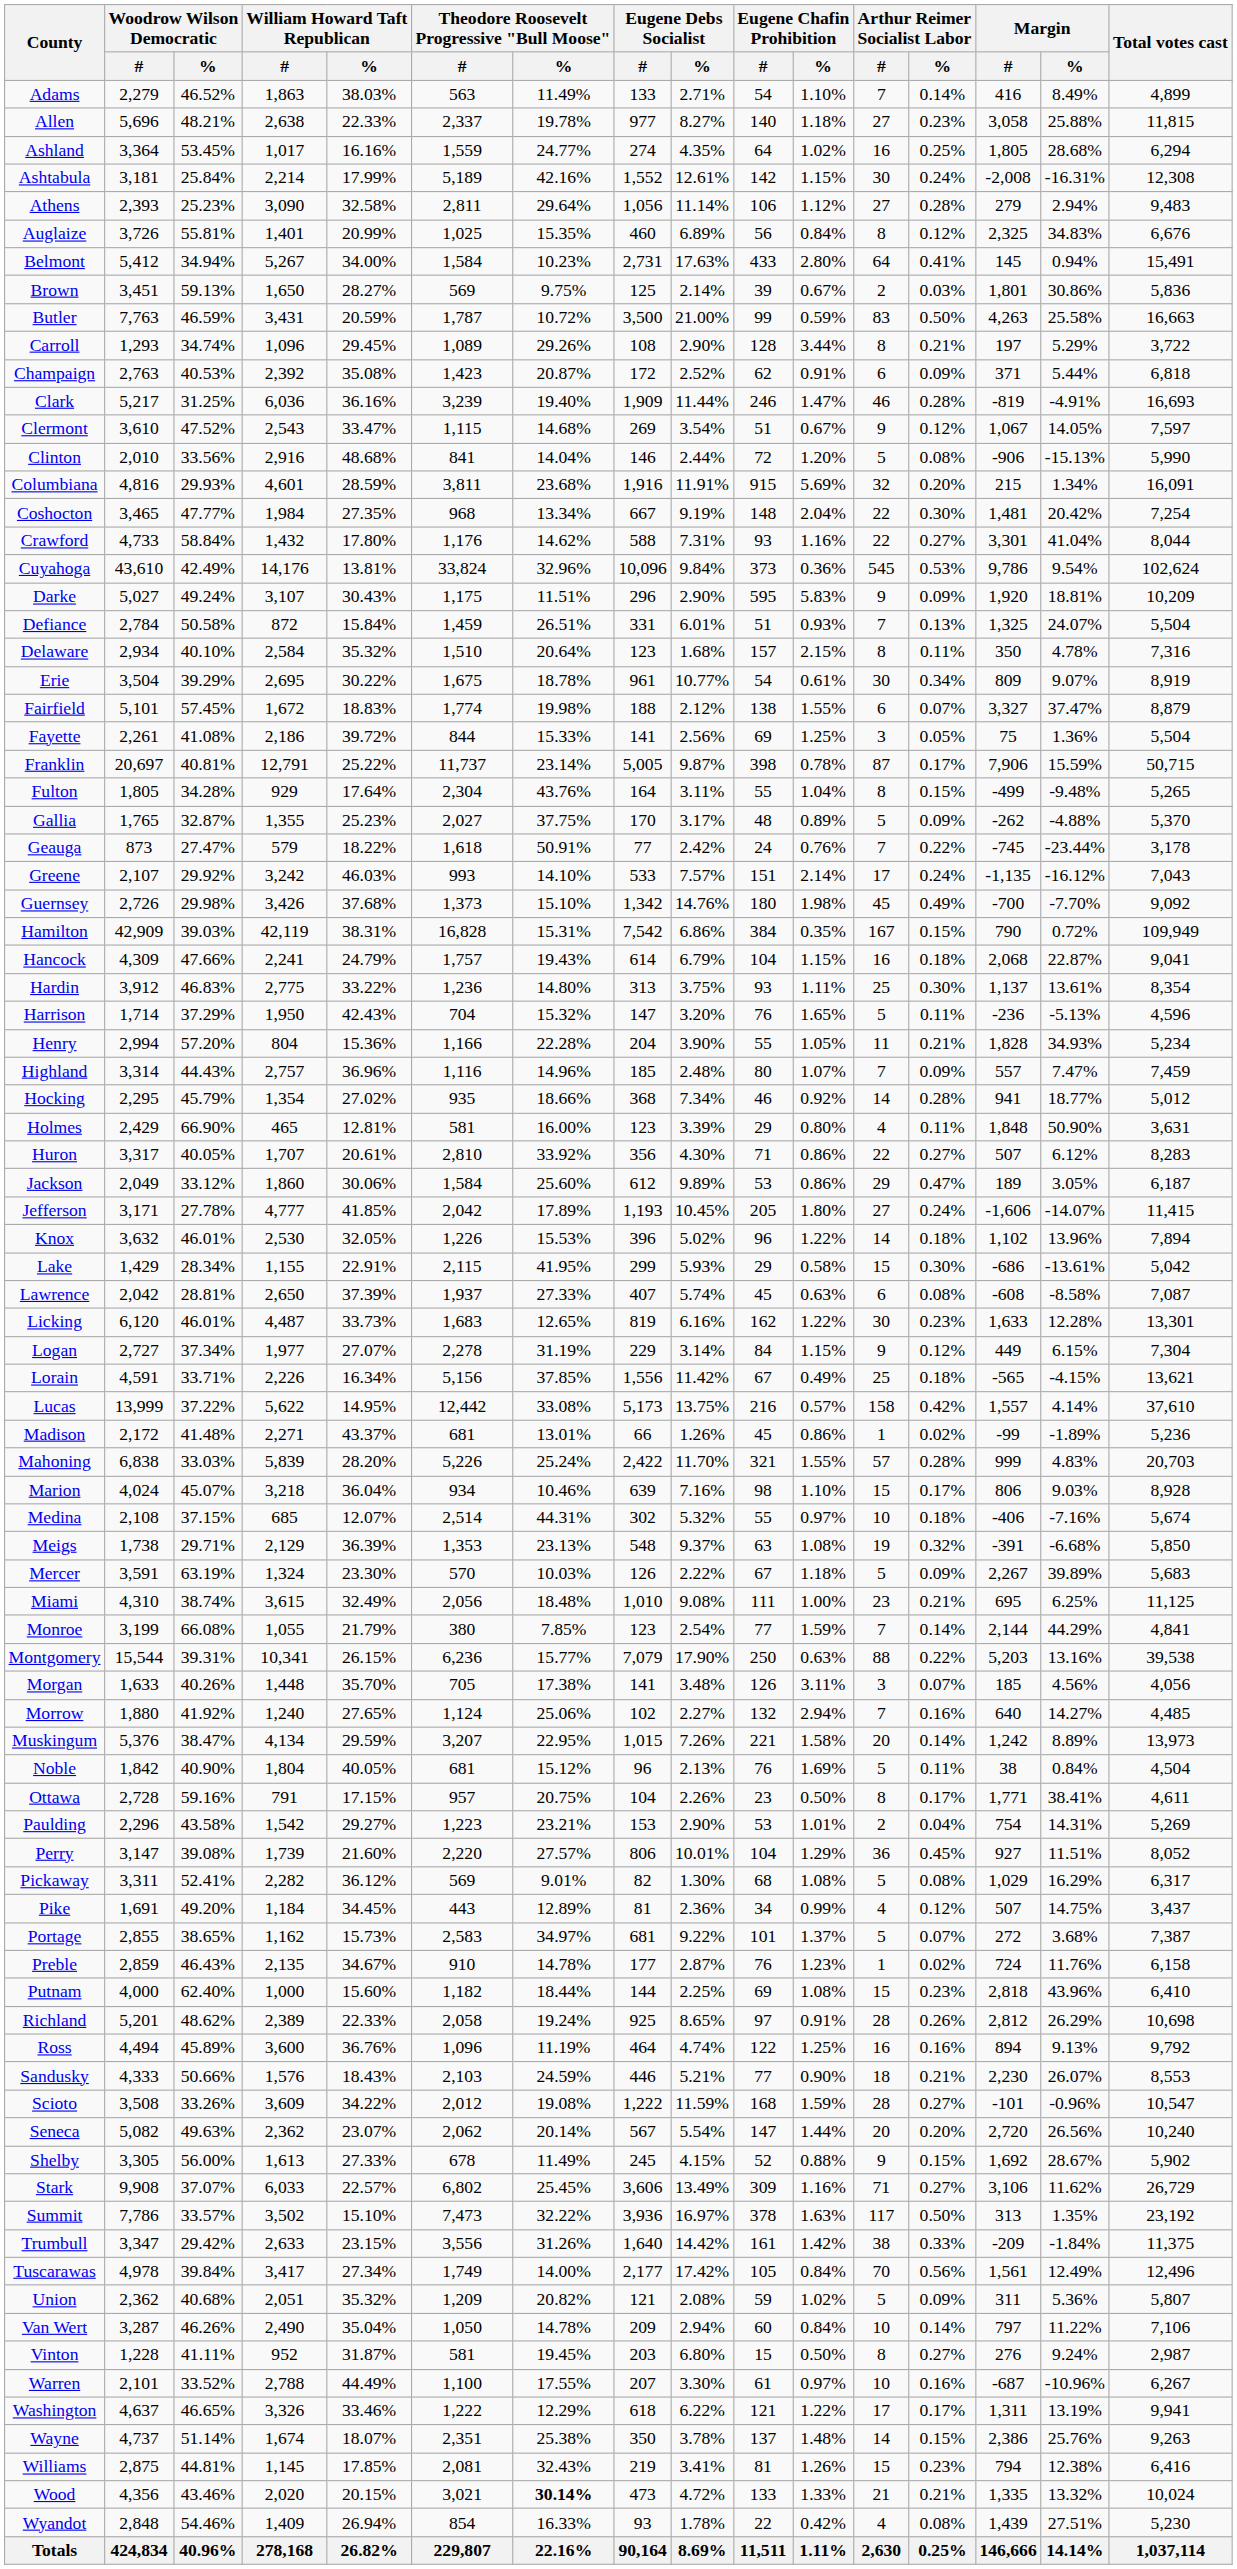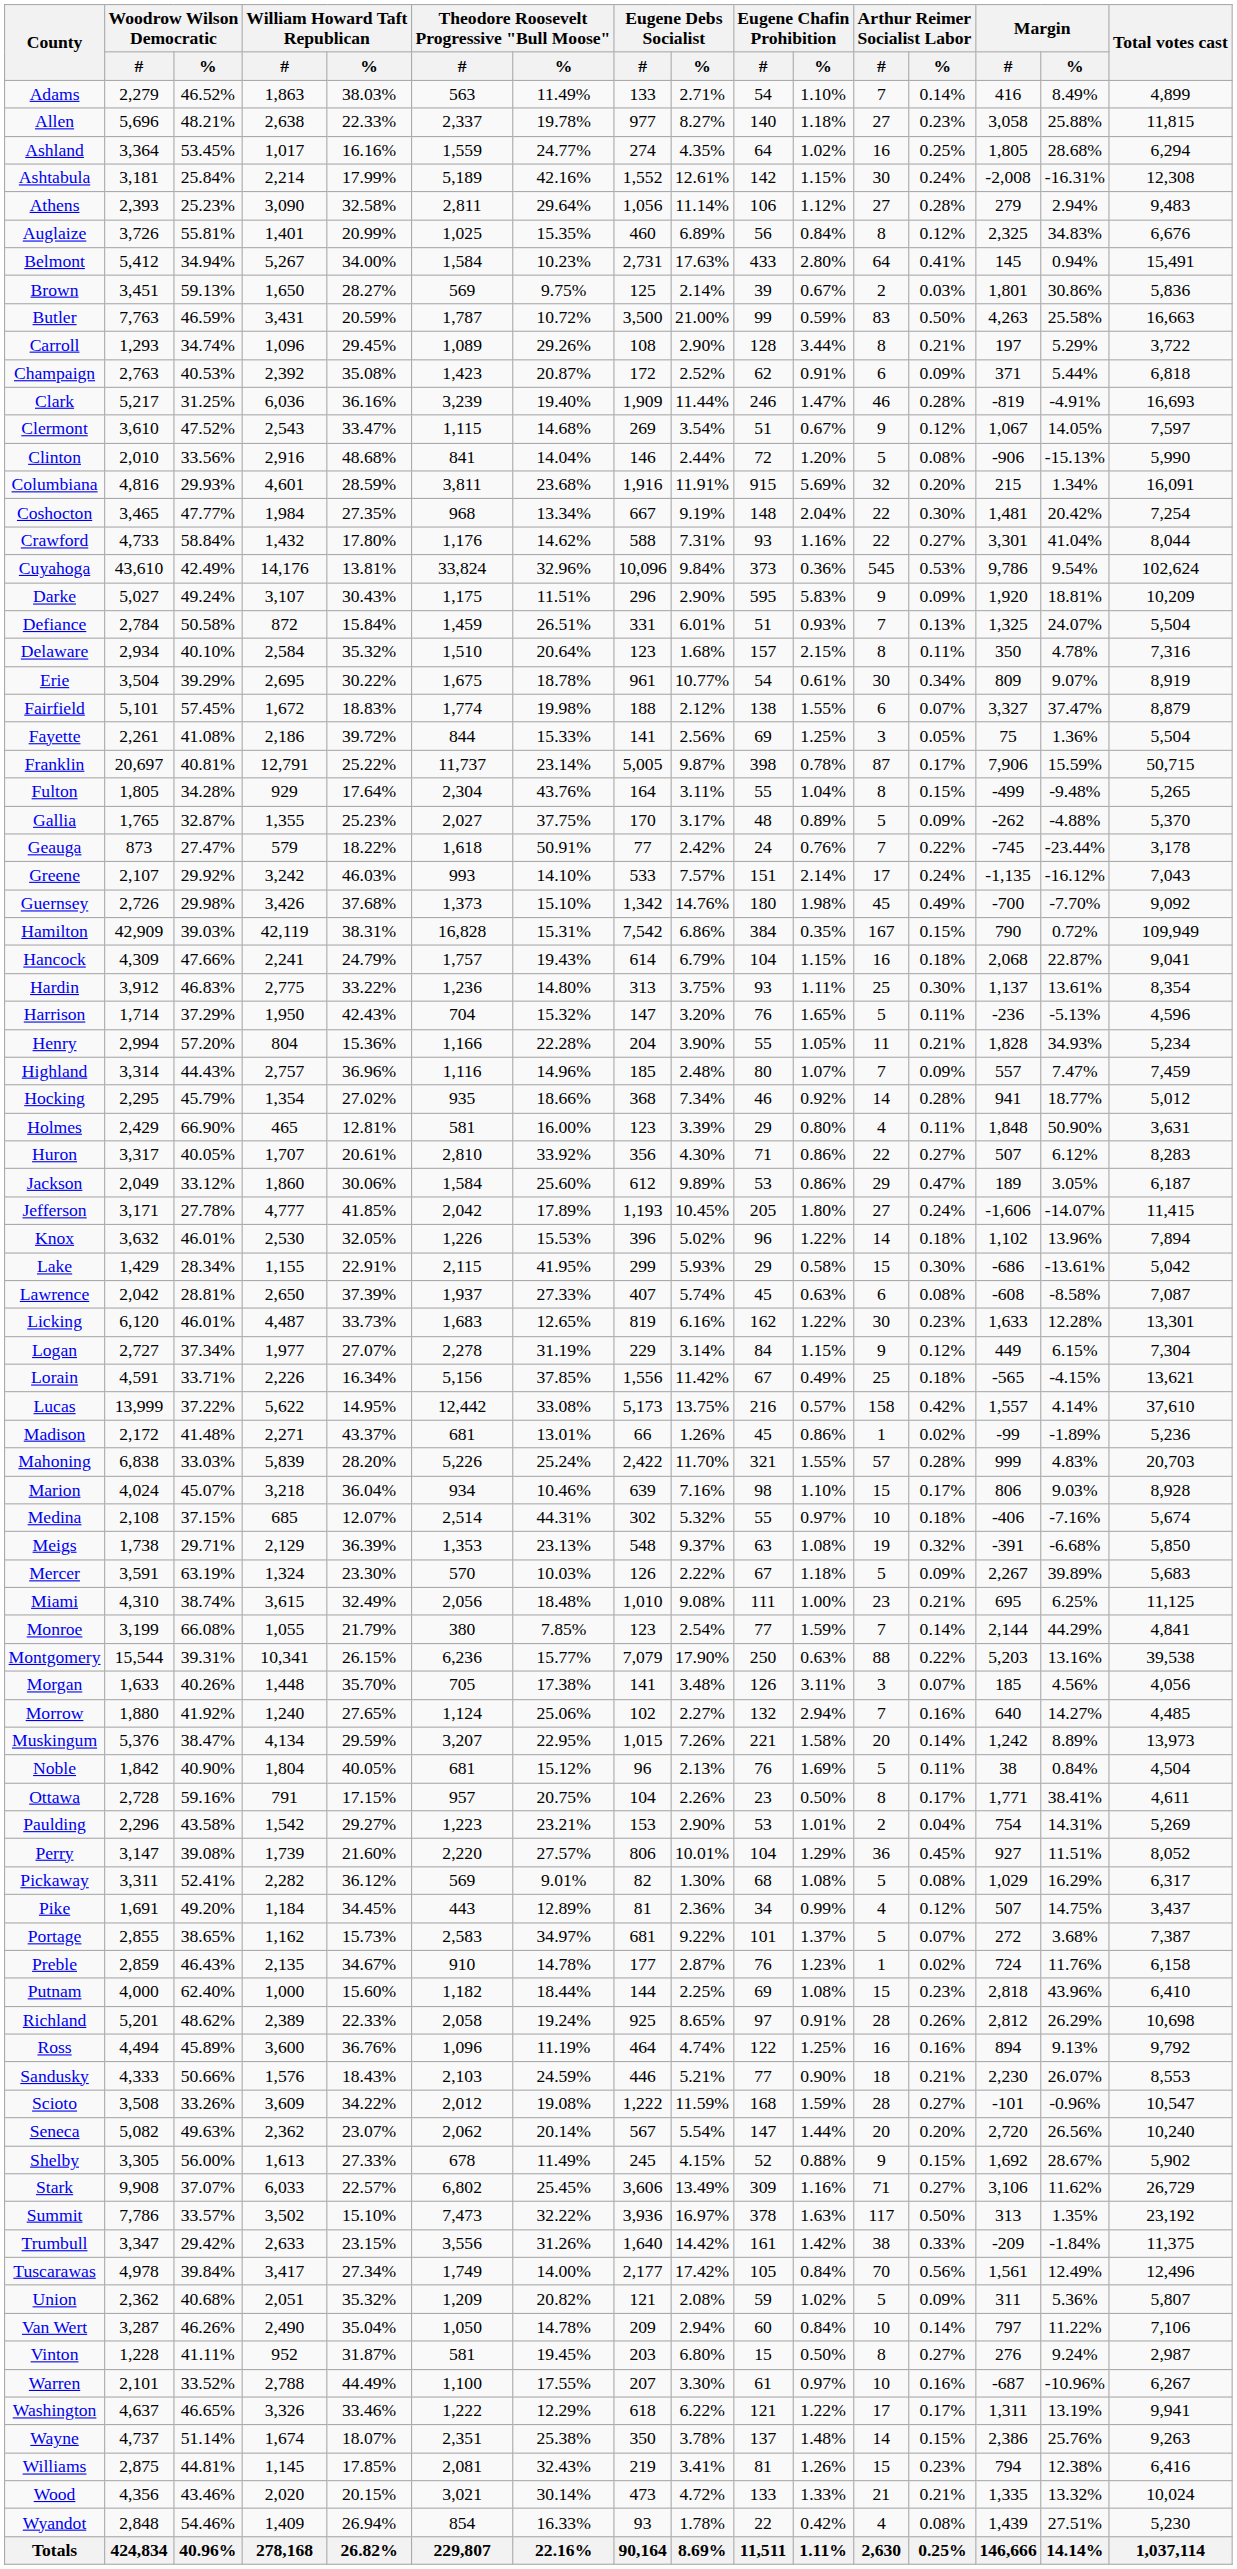(564, 2494) bold -> (564, 2494) normal
